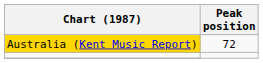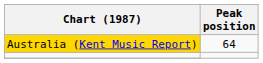(229, 44) 72 -> (229, 44) 64
